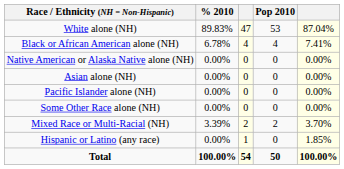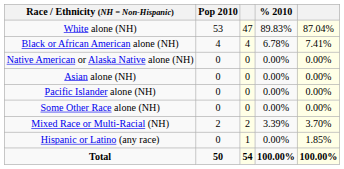columns swapped: (275, 12) <-> (217, 12)
